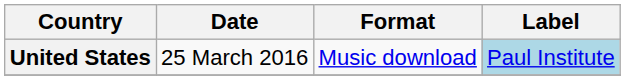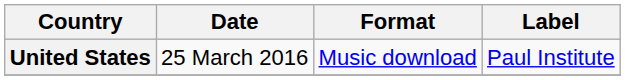(551, 57) lightblue background -> (551, 57) no background
